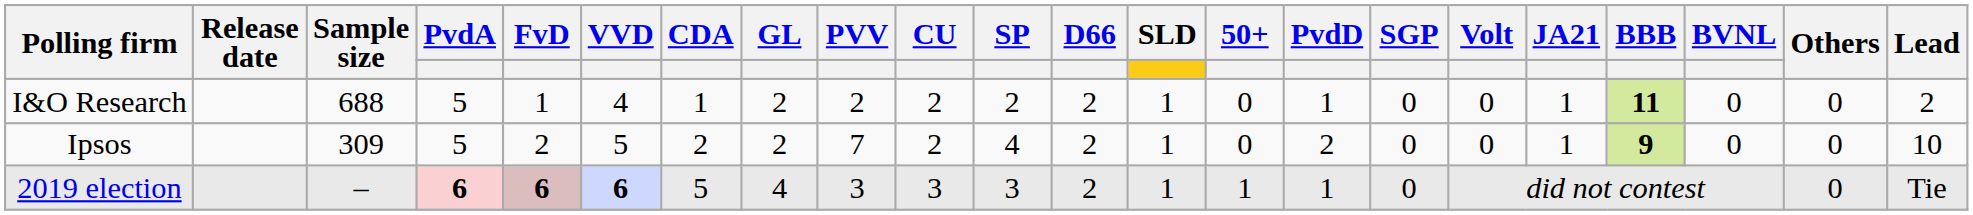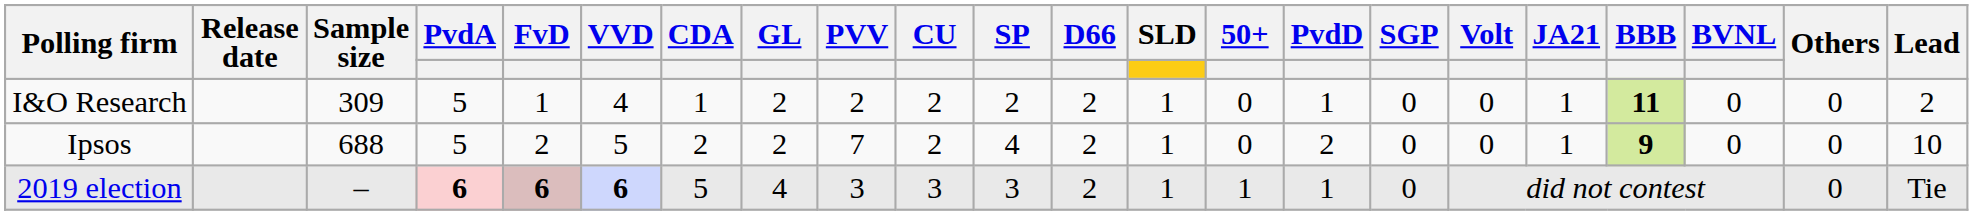(361, 101) 688 -> (361, 101) 309
(361, 144) 309 -> (361, 144) 688
